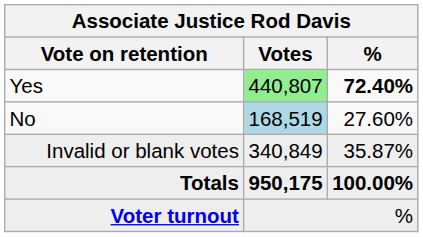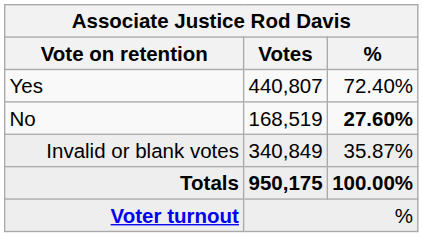(286, 86) lightgreen background -> (286, 86) no background
(378, 86) bold -> (378, 86) normal
(286, 119) lightblue background -> (286, 119) no background
(378, 119) normal -> (378, 119) bold
